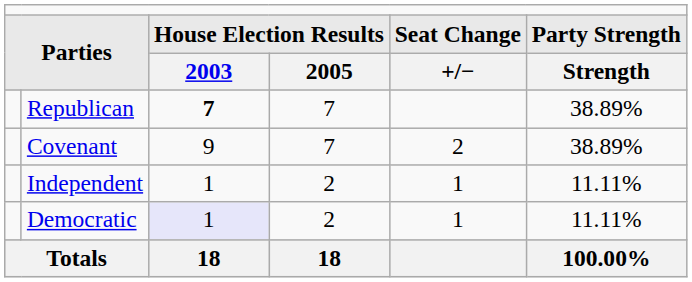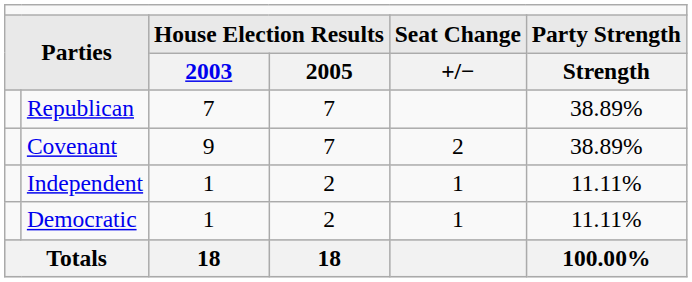(209, 108) bold -> (209, 108) normal
(209, 220) lavender background -> (209, 220) no background
